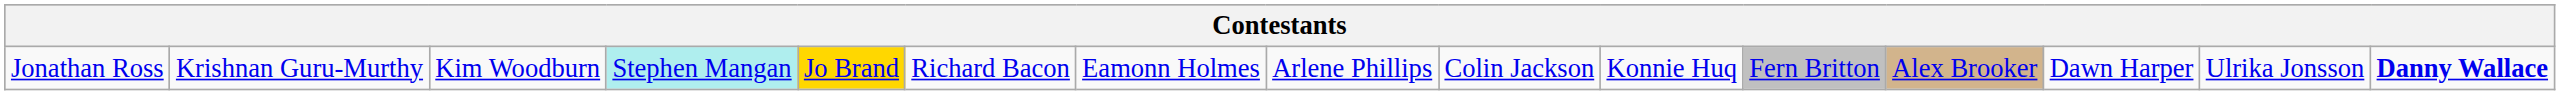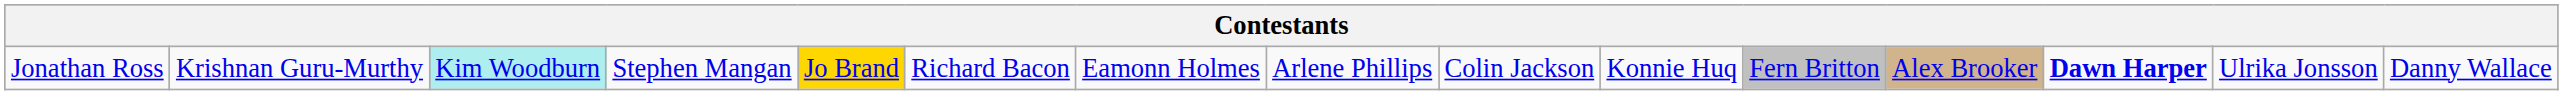(518, 67) no background -> (518, 67) paleturquoise background
(702, 67) paleturquoise background -> (702, 67) no background
(2122, 67) normal -> (2128, 67) bold
(2462, 67) bold -> (2471, 67) normal
